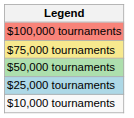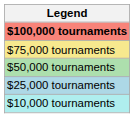(64, 31) normal -> (67, 31) bold
(61, 103) no background -> (61, 103) paleturquoise background
